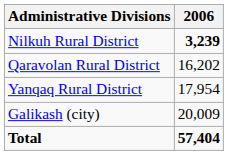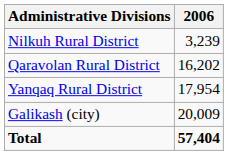(203, 41) bold -> (203, 41) normal
